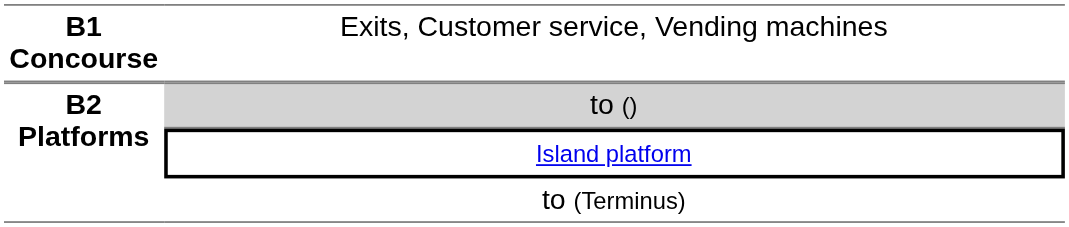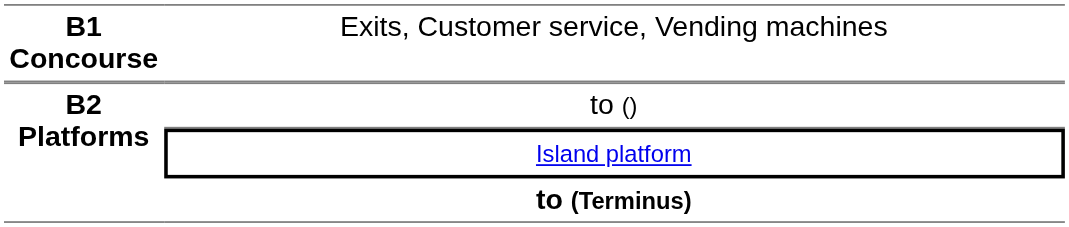(614, 105) lightgrey background -> (614, 105) no background
(614, 199) normal -> (614, 199) bold
